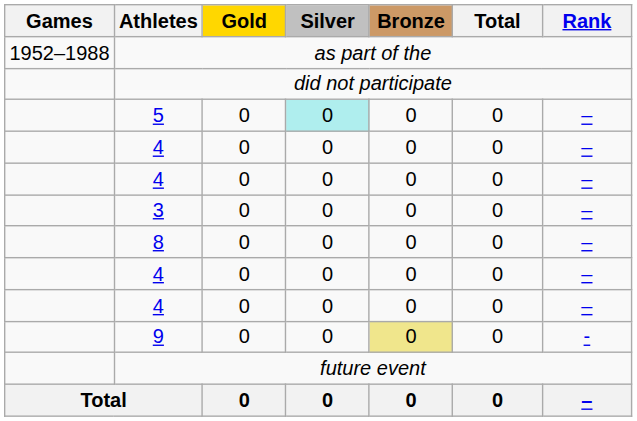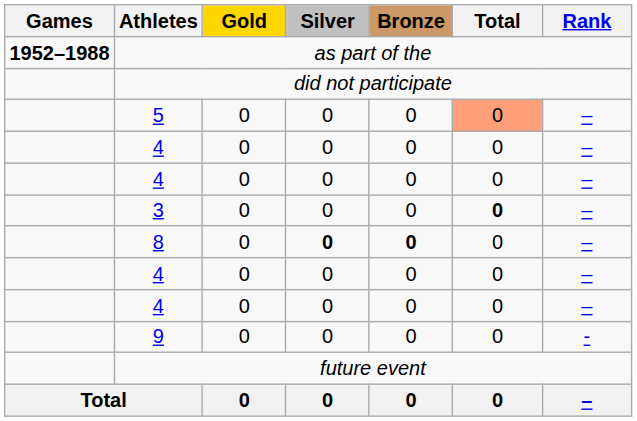(59, 53) normal -> (59, 53) bold
(328, 116) paleturquoise background -> (328, 116) no background
(497, 116) no background -> (497, 116) lightsalmon background
(497, 211) normal -> (497, 211) bold
(328, 242) normal -> (328, 242) bold
(411, 242) normal -> (411, 242) bold
(411, 337) khaki background -> (411, 337) no background
